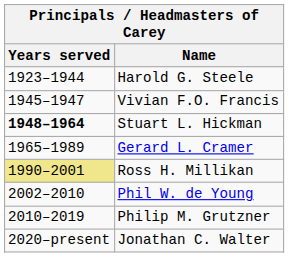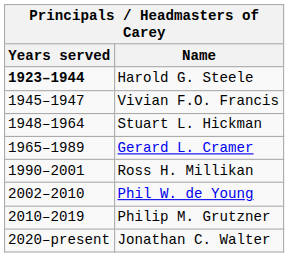(46, 79) normal -> (46, 79) bold
(46, 125) bold -> (46, 125) normal
(46, 171) khaki background -> (46, 171) no background
